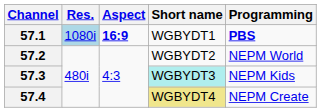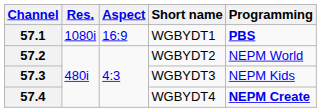(80, 35) lightblue background -> (80, 35) no background
(115, 35) bold -> (115, 35) normal
(183, 76) paleturquoise background -> (183, 76) no background
(183, 96) khaki background -> (183, 96) no background
(269, 96) normal -> (269, 96) bold
